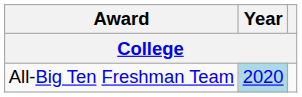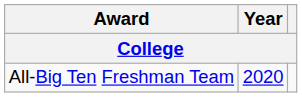(263, 77) lightblue background -> (263, 77) no background
